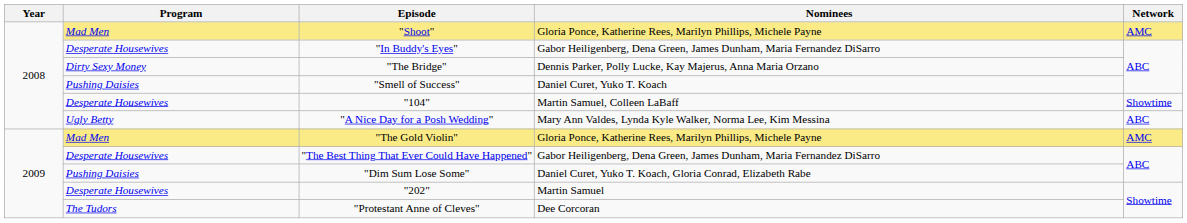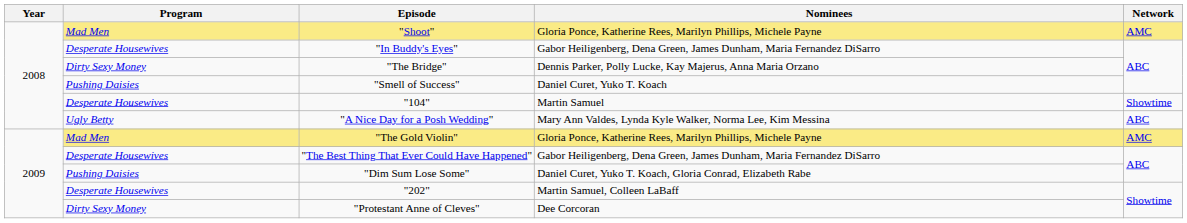(608, 102) Martin Samuel, Colleen LaBaff -> (571, 102) Martin Samuel
(571, 191) Martin Samuel -> (608, 191) Martin Samuel, Colleen LaBaff
(91, 208) The Tudors -> (106, 208) Dirty Sexy Money
